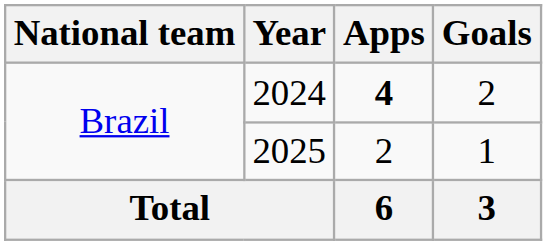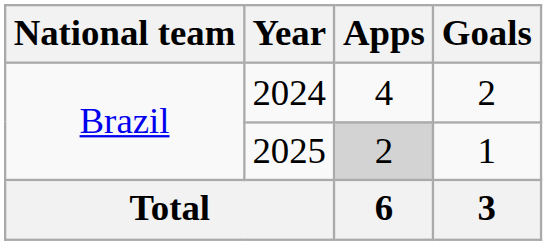(384, 92) bold -> (384, 92) normal
(384, 150) no background -> (384, 150) lightgrey background
